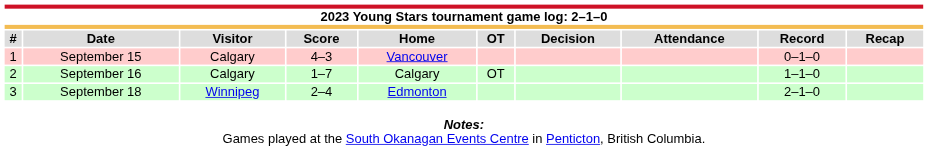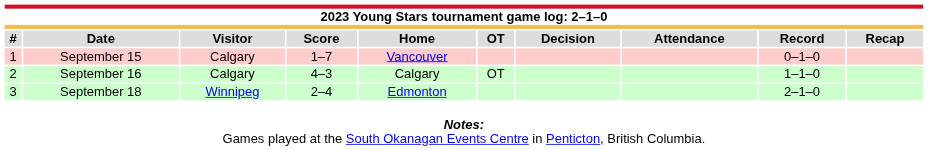(321, 56) 4–3 -> (321, 56) 1–7
(321, 74) 1–7 -> (321, 74) 4–3
